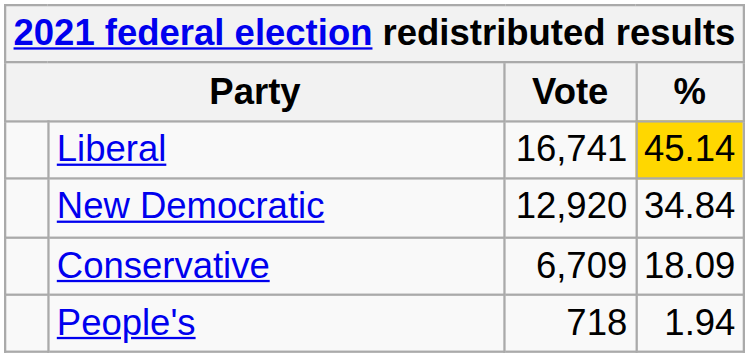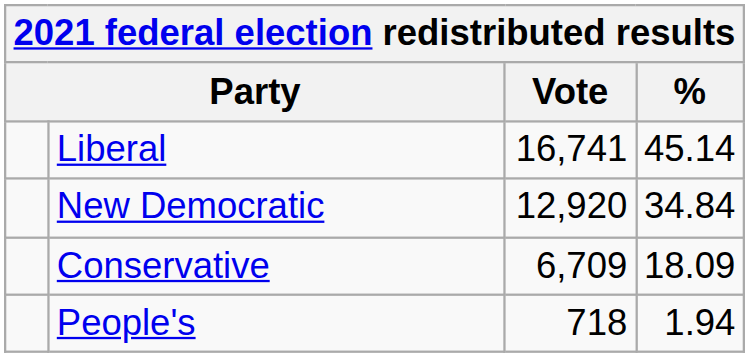(690, 149) gold background -> (690, 149) no background
